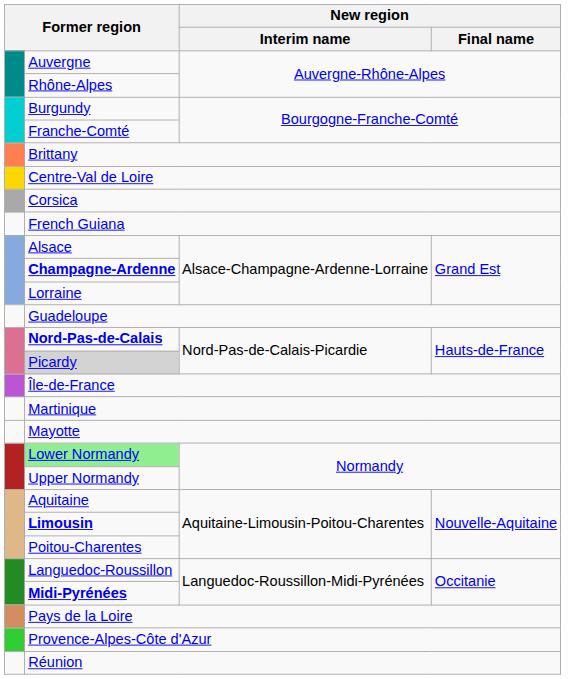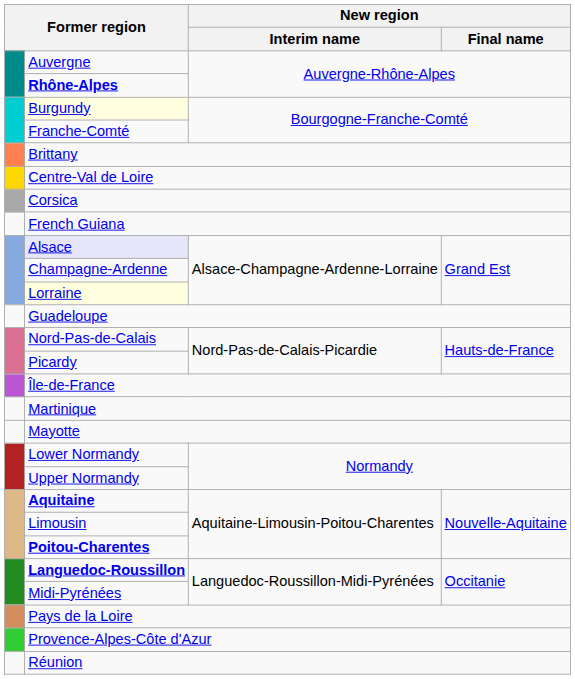(70, 85) normal -> (73, 85) bold
(59, 108) no background -> (59, 108) lightyellow background
(50, 246) no background -> (50, 246) lavender background
(102, 270) bold -> (98, 270) normal
(55, 293) no background -> (55, 293) lightyellow background
(95, 339) bold -> (92, 339) normal
(52, 362) lightgrey background -> (52, 362) no background
(84, 454) lightgreen background -> (84, 454) no background
(59, 500) normal -> (61, 500) bold
(61, 524) bold -> (57, 524) normal
(85, 547) normal -> (89, 547) bold
(100, 570) normal -> (107, 570) bold
(78, 593) bold -> (75, 593) normal
